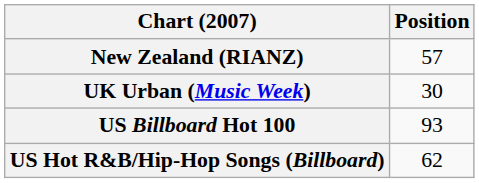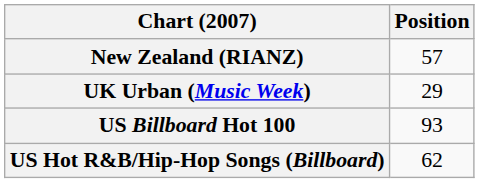(432, 90) 30 -> (432, 90) 29
